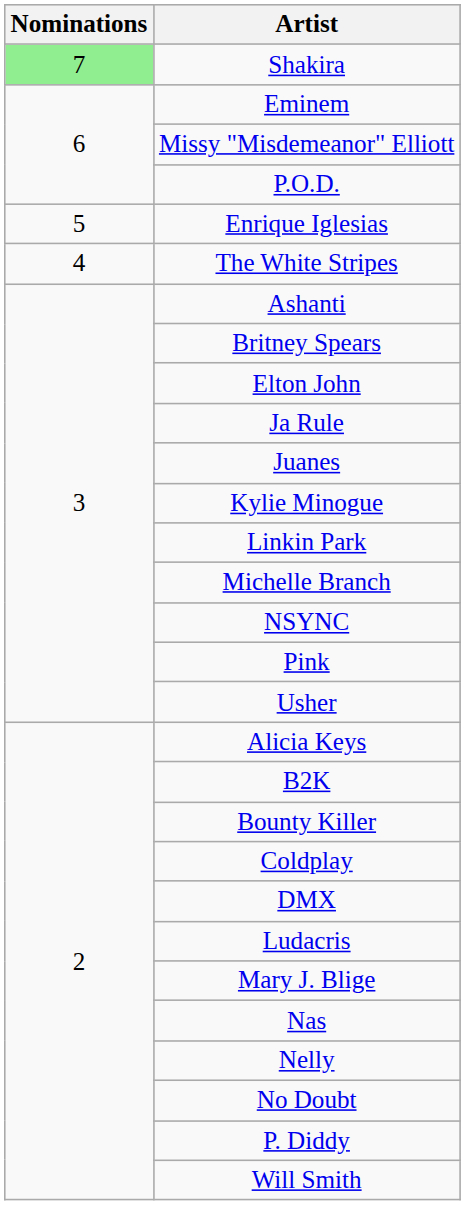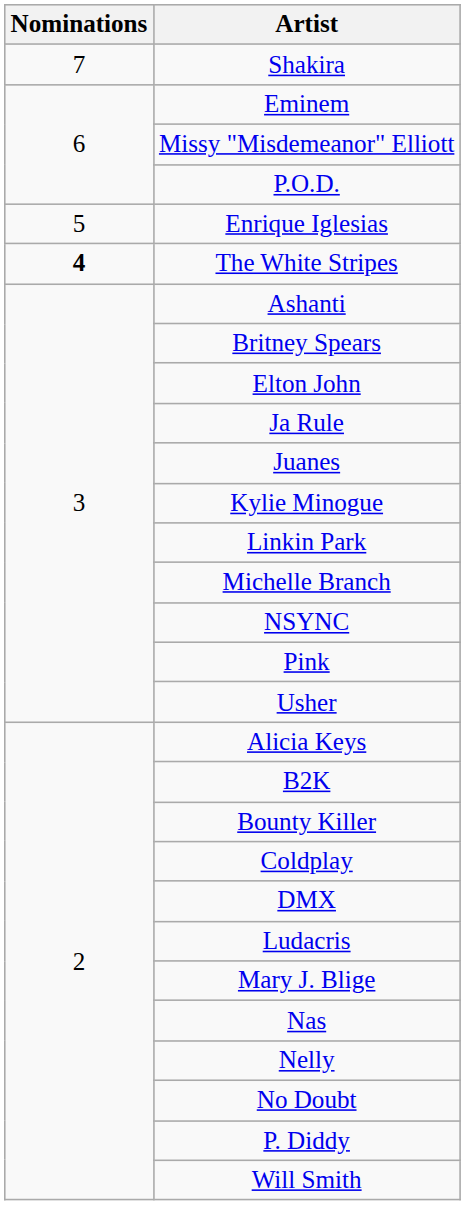(79, 64) lightgreen background -> (79, 64) no background
(79, 263) normal -> (79, 263) bold
